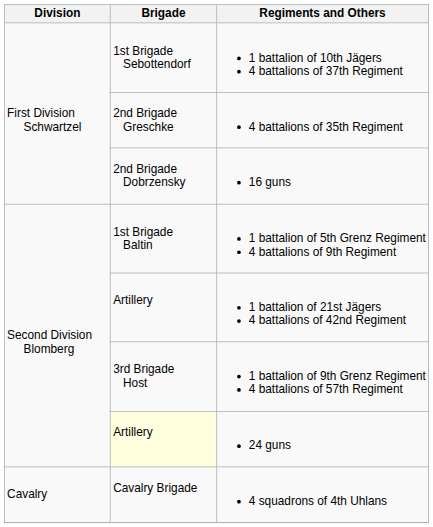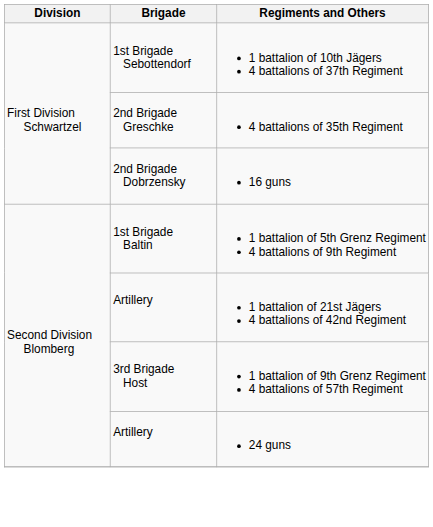(133, 439) lightyellow background -> (133, 439) no background
- row: (323, 501)
